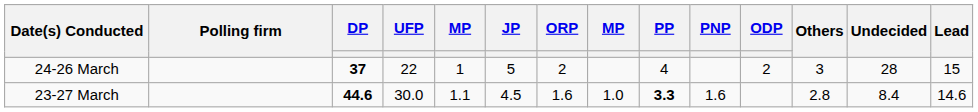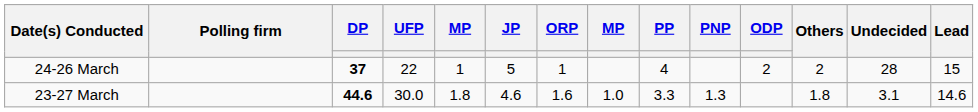(562, 70) 2 -> (562, 70) 1
(820, 70) 3 -> (820, 70) 2
(460, 94) 1.1 -> (460, 94) 1.8
(511, 94) 4.5 -> (511, 94) 4.6
(664, 94) bold -> (664, 94) normal
(715, 94) 1.6 -> (715, 94) 1.3
(820, 94) 2.8 -> (820, 94) 1.8
(889, 94) 8.4 -> (889, 94) 3.1
